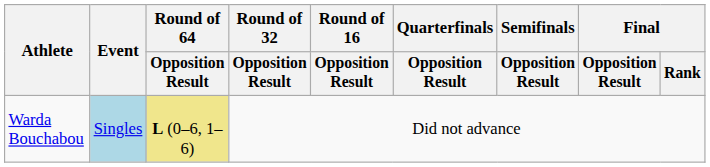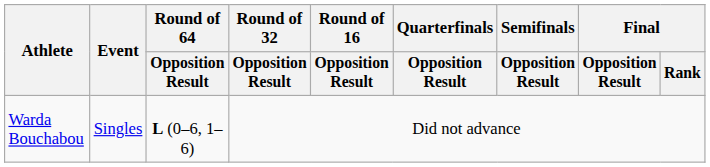(118, 129) lightblue background -> (118, 129) no background
(187, 138) khaki background -> (187, 138) no background
